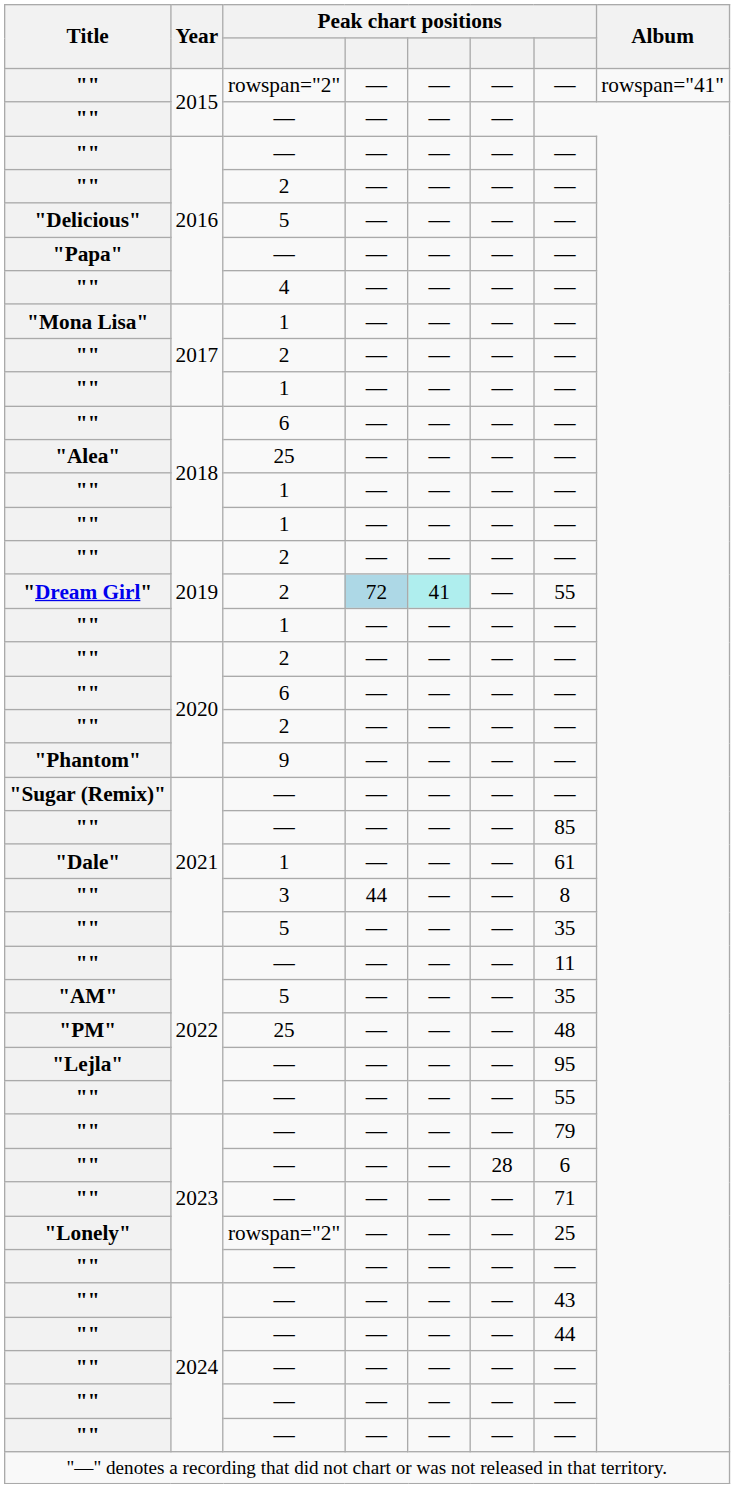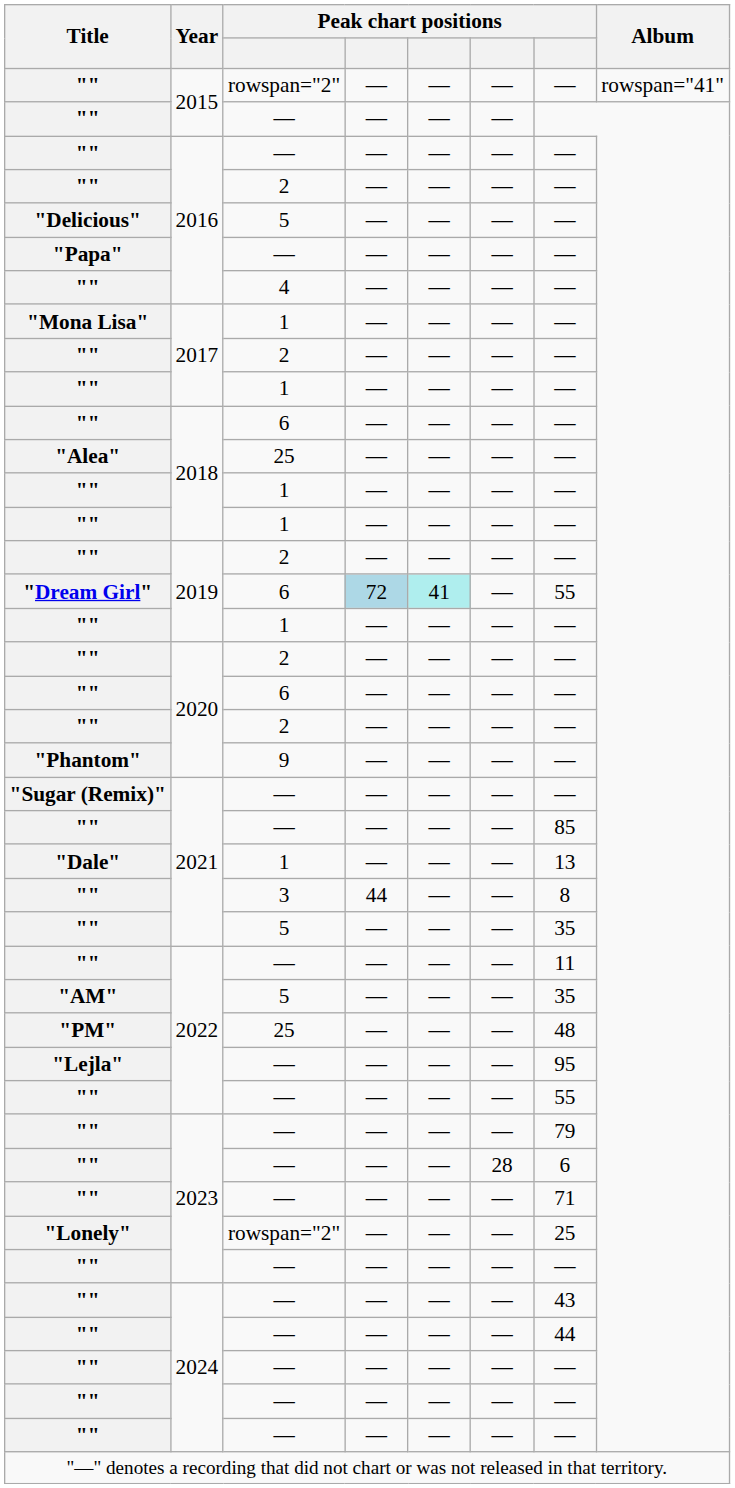(284, 591) 2 -> (284, 591) 6
(565, 861) 61 -> (565, 861) 13
